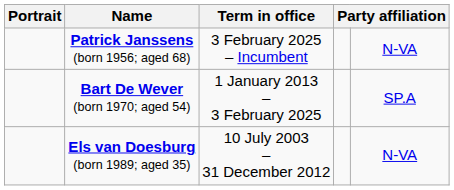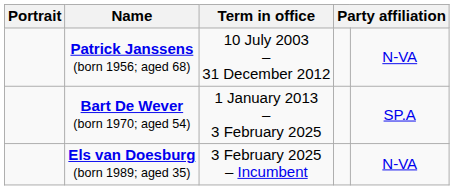(266, 48) 3 February 2025 – Incumbent -> (266, 57) 10 July 2003 – 31 December 2012
(266, 155) 10 July 2003 – 31 December 2012 -> (266, 164) 3 February 2025 – Incumbent
